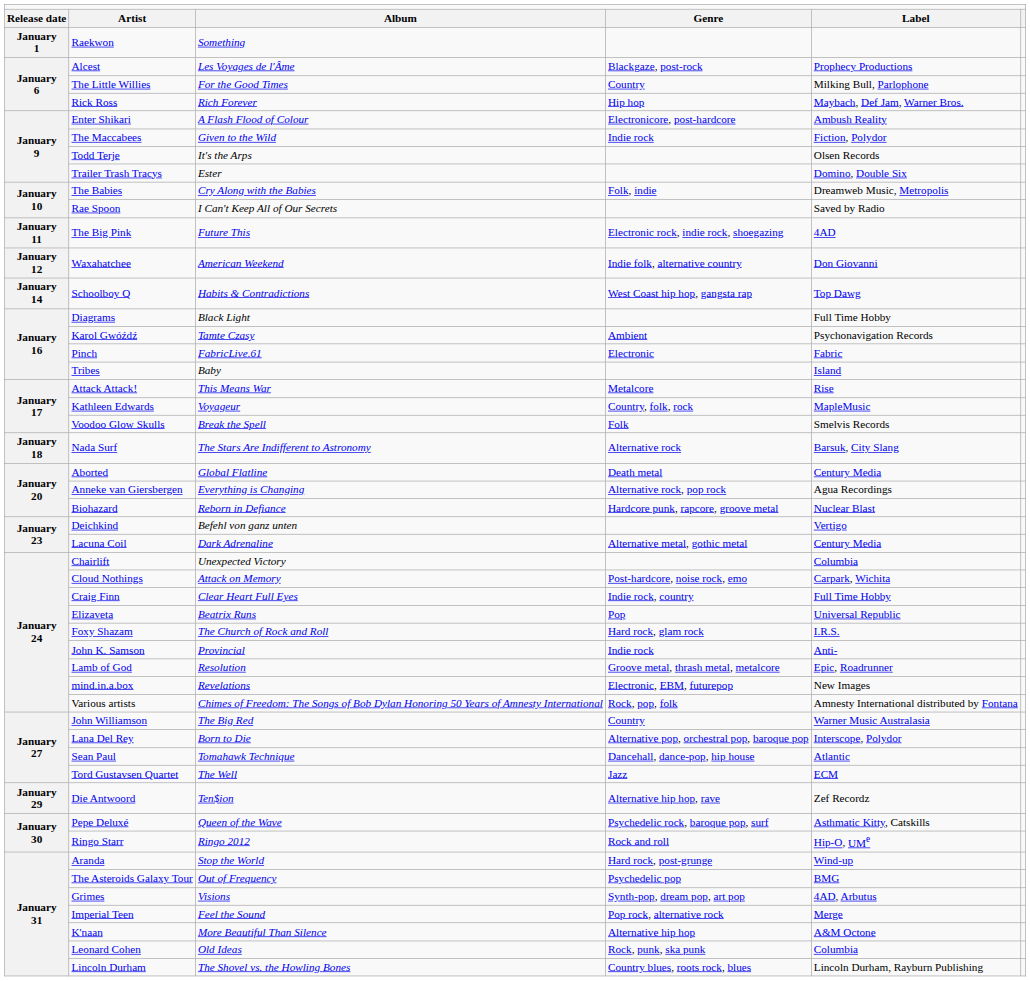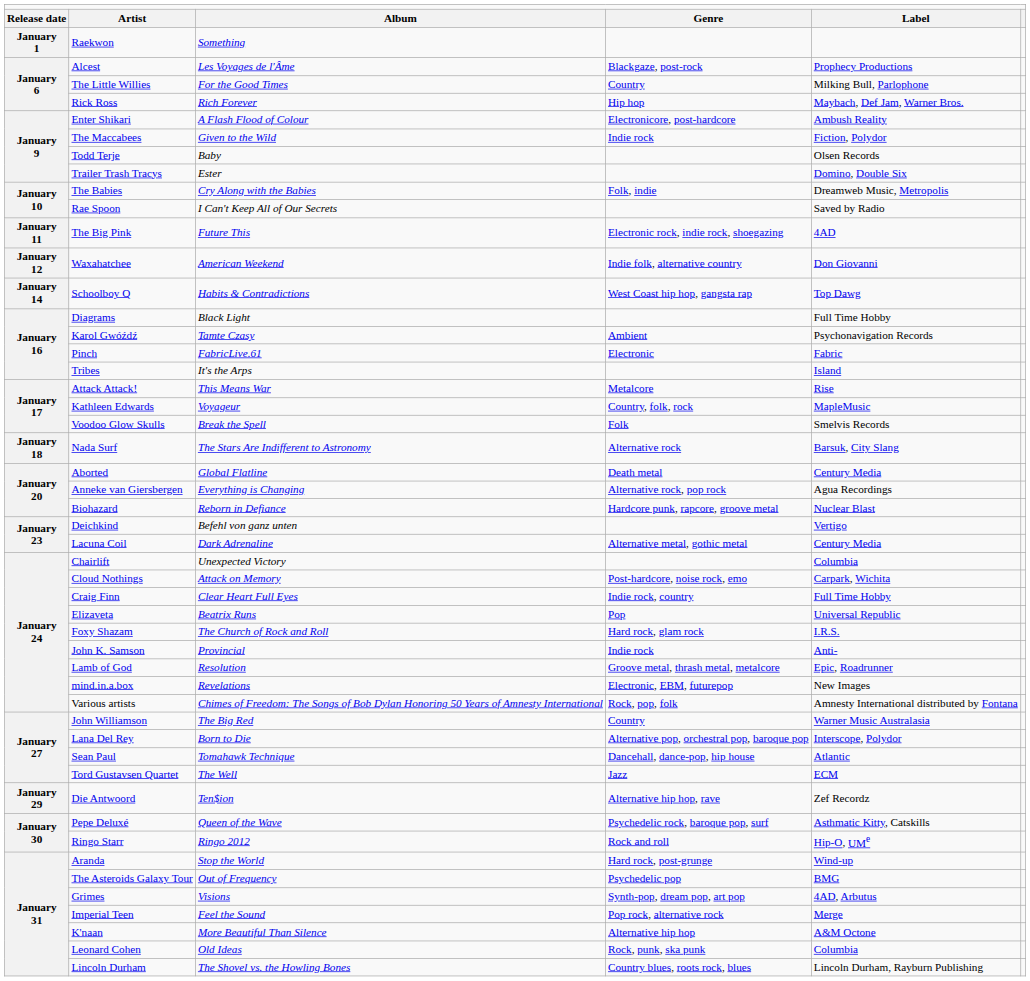(225, 155) It's the Arps -> (209, 155) Baby
(209, 370) Baby -> (225, 370) It's the Arps
